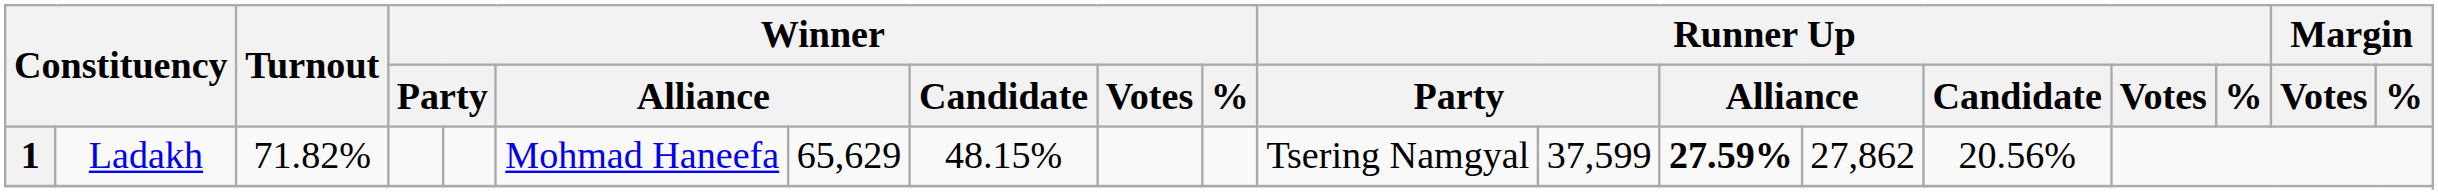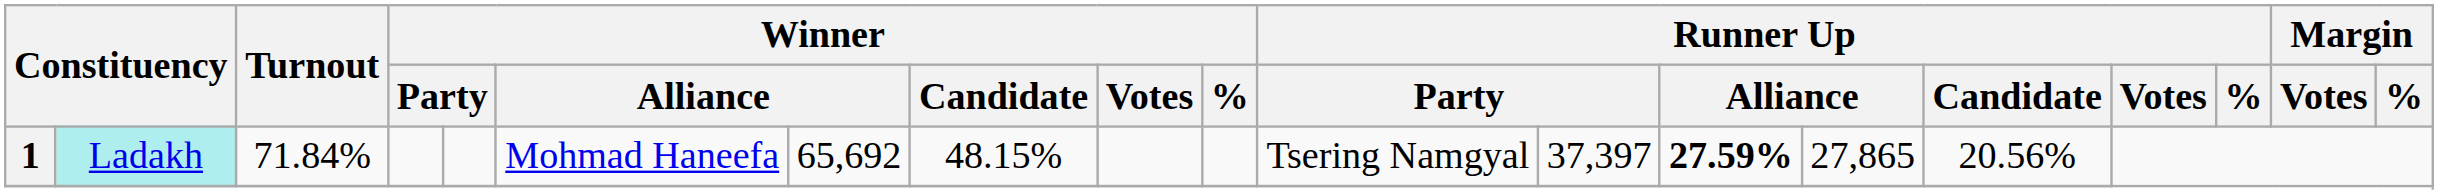(146, 155) no background -> (146, 155) paleturquoise background
(312, 155) 71.82% -> (312, 155) 71.84%
(849, 155) 65,629 -> (849, 155) 65,692
(1599, 155) 37,599 -> (1599, 155) 37,397
(1863, 155) 27,862 -> (1863, 155) 27,865
